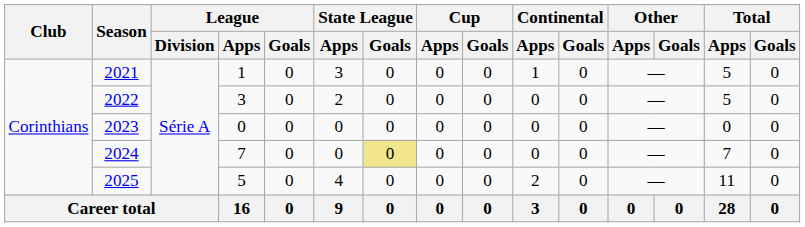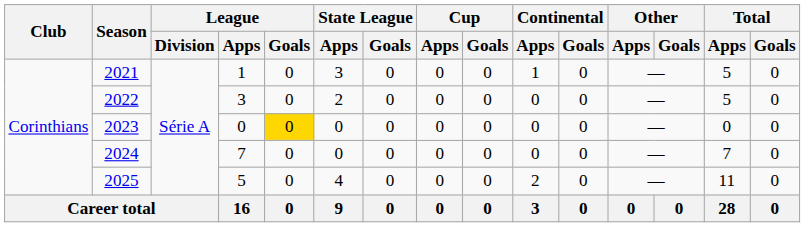(289, 126) no background -> (289, 126) gold background
(390, 153) khaki background -> (390, 153) no background
